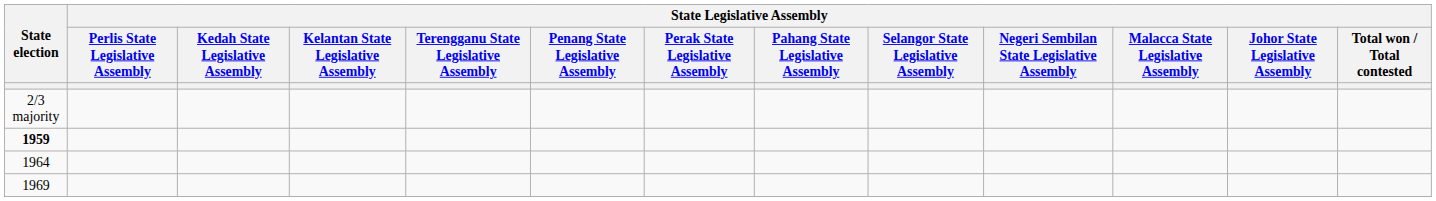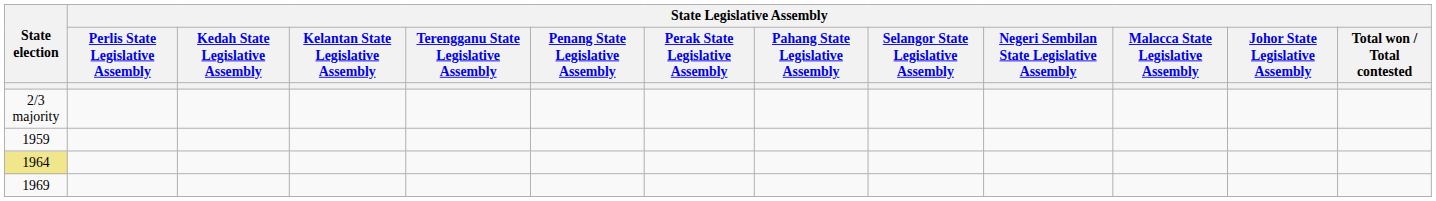(36, 140) bold -> (36, 140) normal
(36, 162) no background -> (36, 162) khaki background
